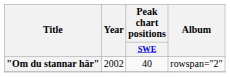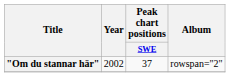(147, 64) 40 -> (147, 64) 37
